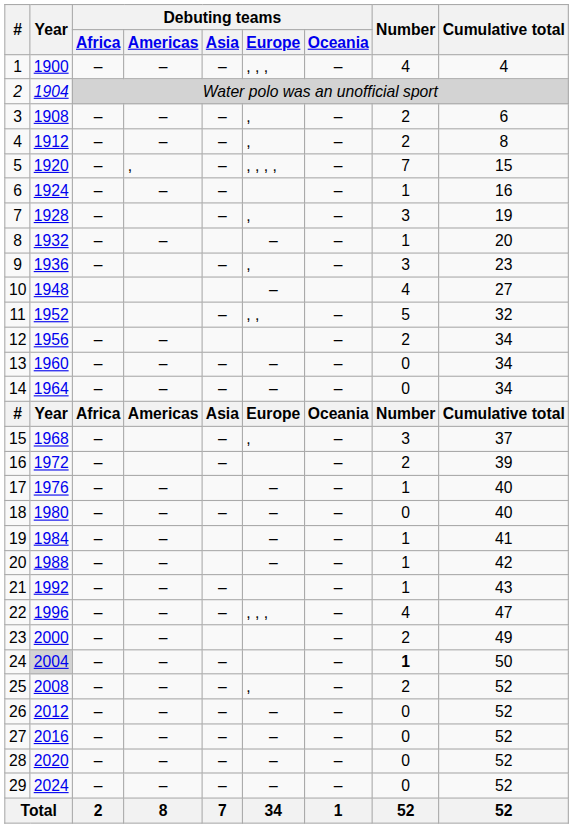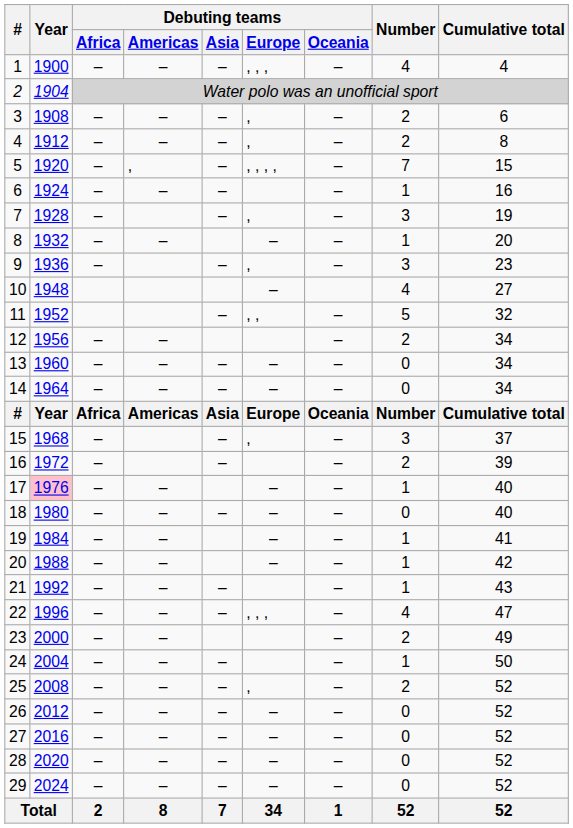(51, 488) no background -> (51, 488) pink background
(51, 662) lightgrey background -> (51, 662) no background
(406, 662) bold -> (406, 662) normal
